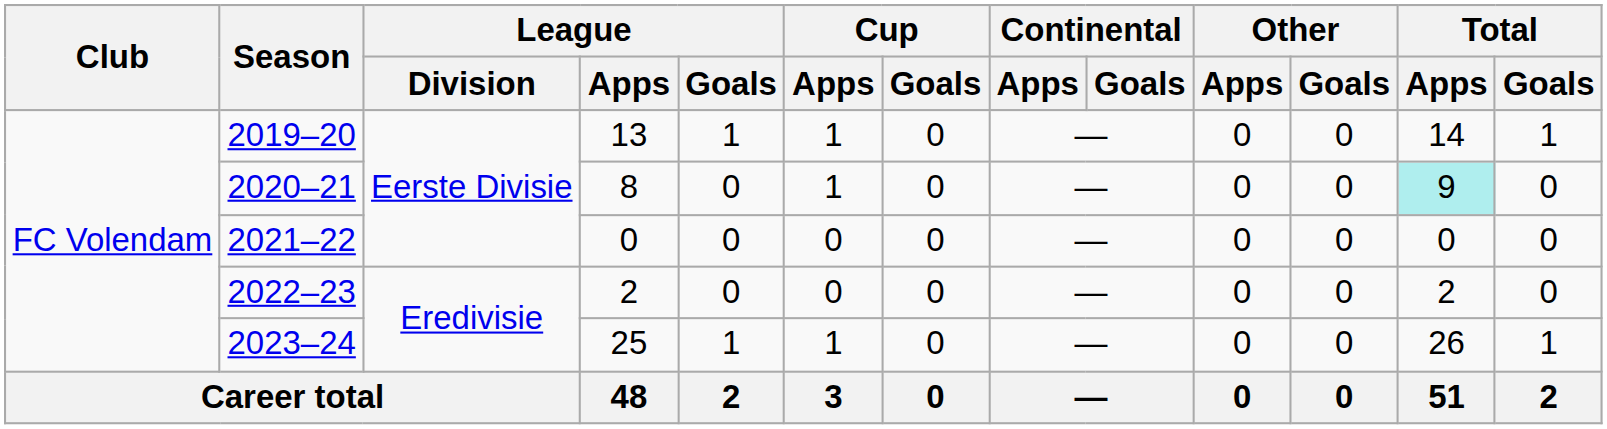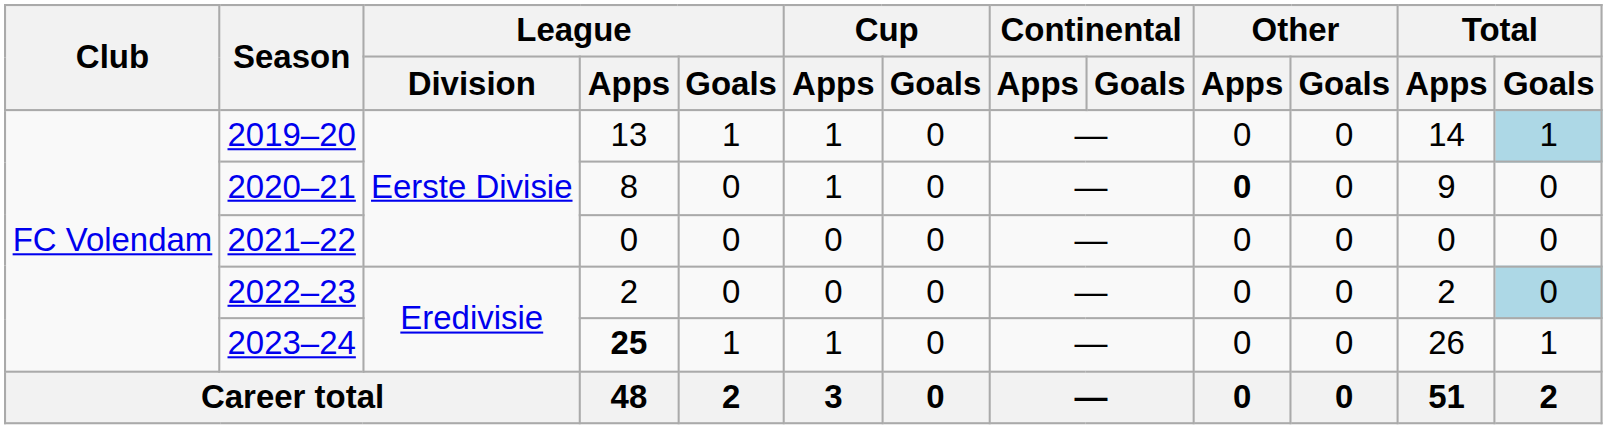(1549, 135) no background -> (1549, 135) lightblue background
(1242, 187) normal -> (1242, 187) bold
(1446, 187) paleturquoise background -> (1446, 187) no background
(1549, 291) no background -> (1549, 291) lightblue background
(629, 344) normal -> (629, 344) bold
